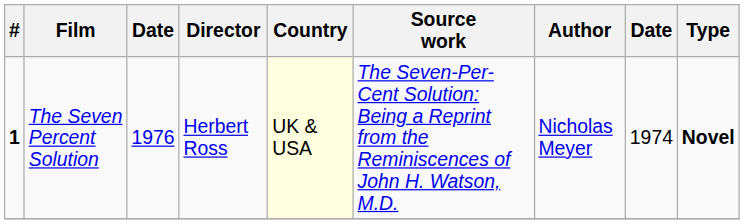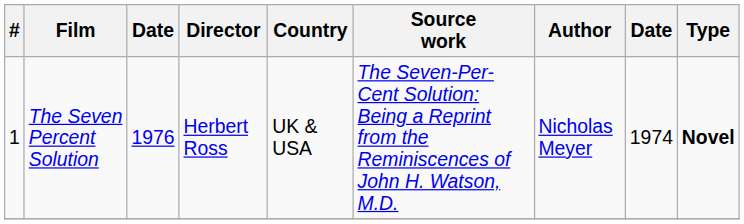(14, 137) bold -> (14, 137) normal
(295, 137) lightyellow background -> (295, 137) no background
